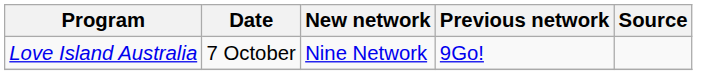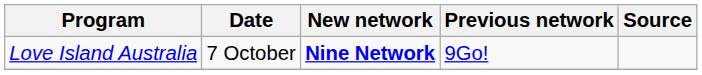(366, 52) normal -> (370, 52) bold
